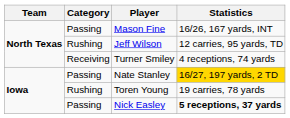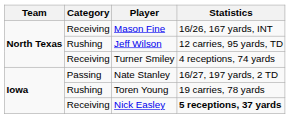(84, 28) Passing -> (88, 28) Receiving
(229, 74) gold background -> (229, 74) no background
(84, 105) Passing -> (88, 105) Receiving
